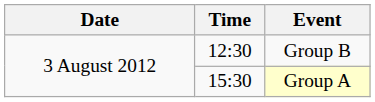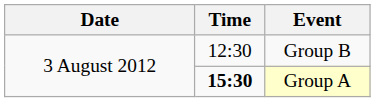(230, 81) normal -> (230, 81) bold
